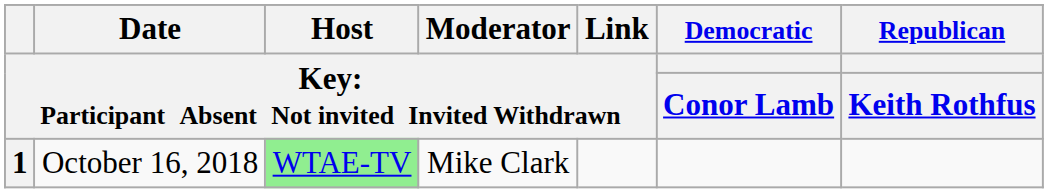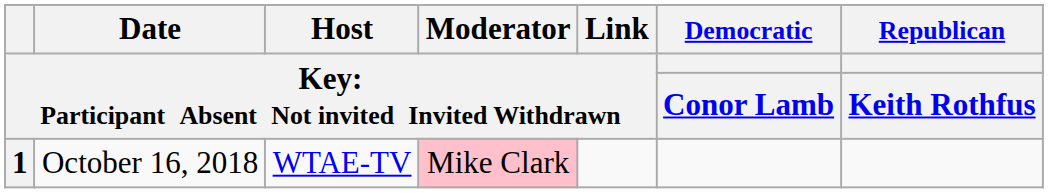(342, 162) lightgreen background -> (342, 162) no background
(498, 162) no background -> (498, 162) pink background
